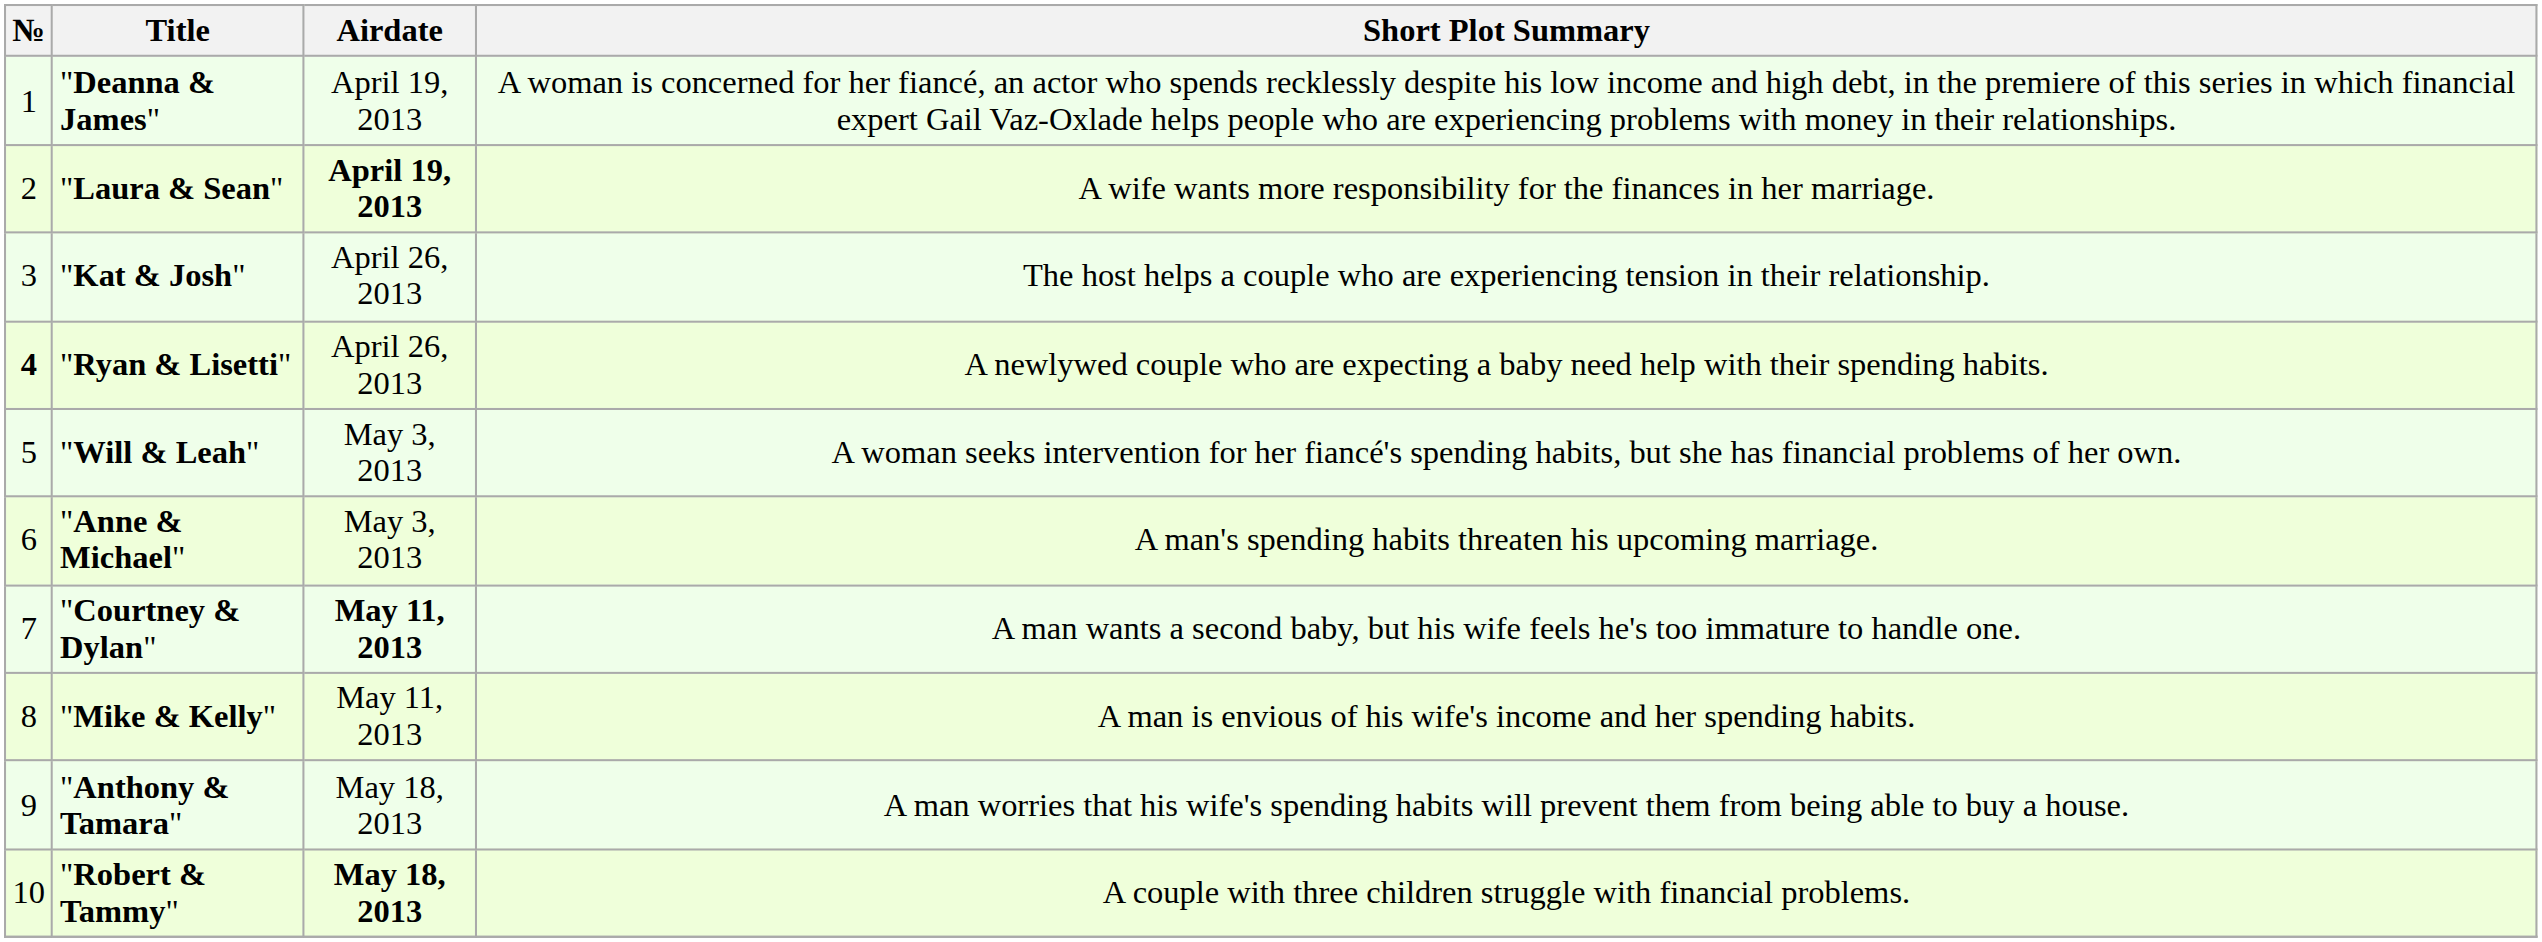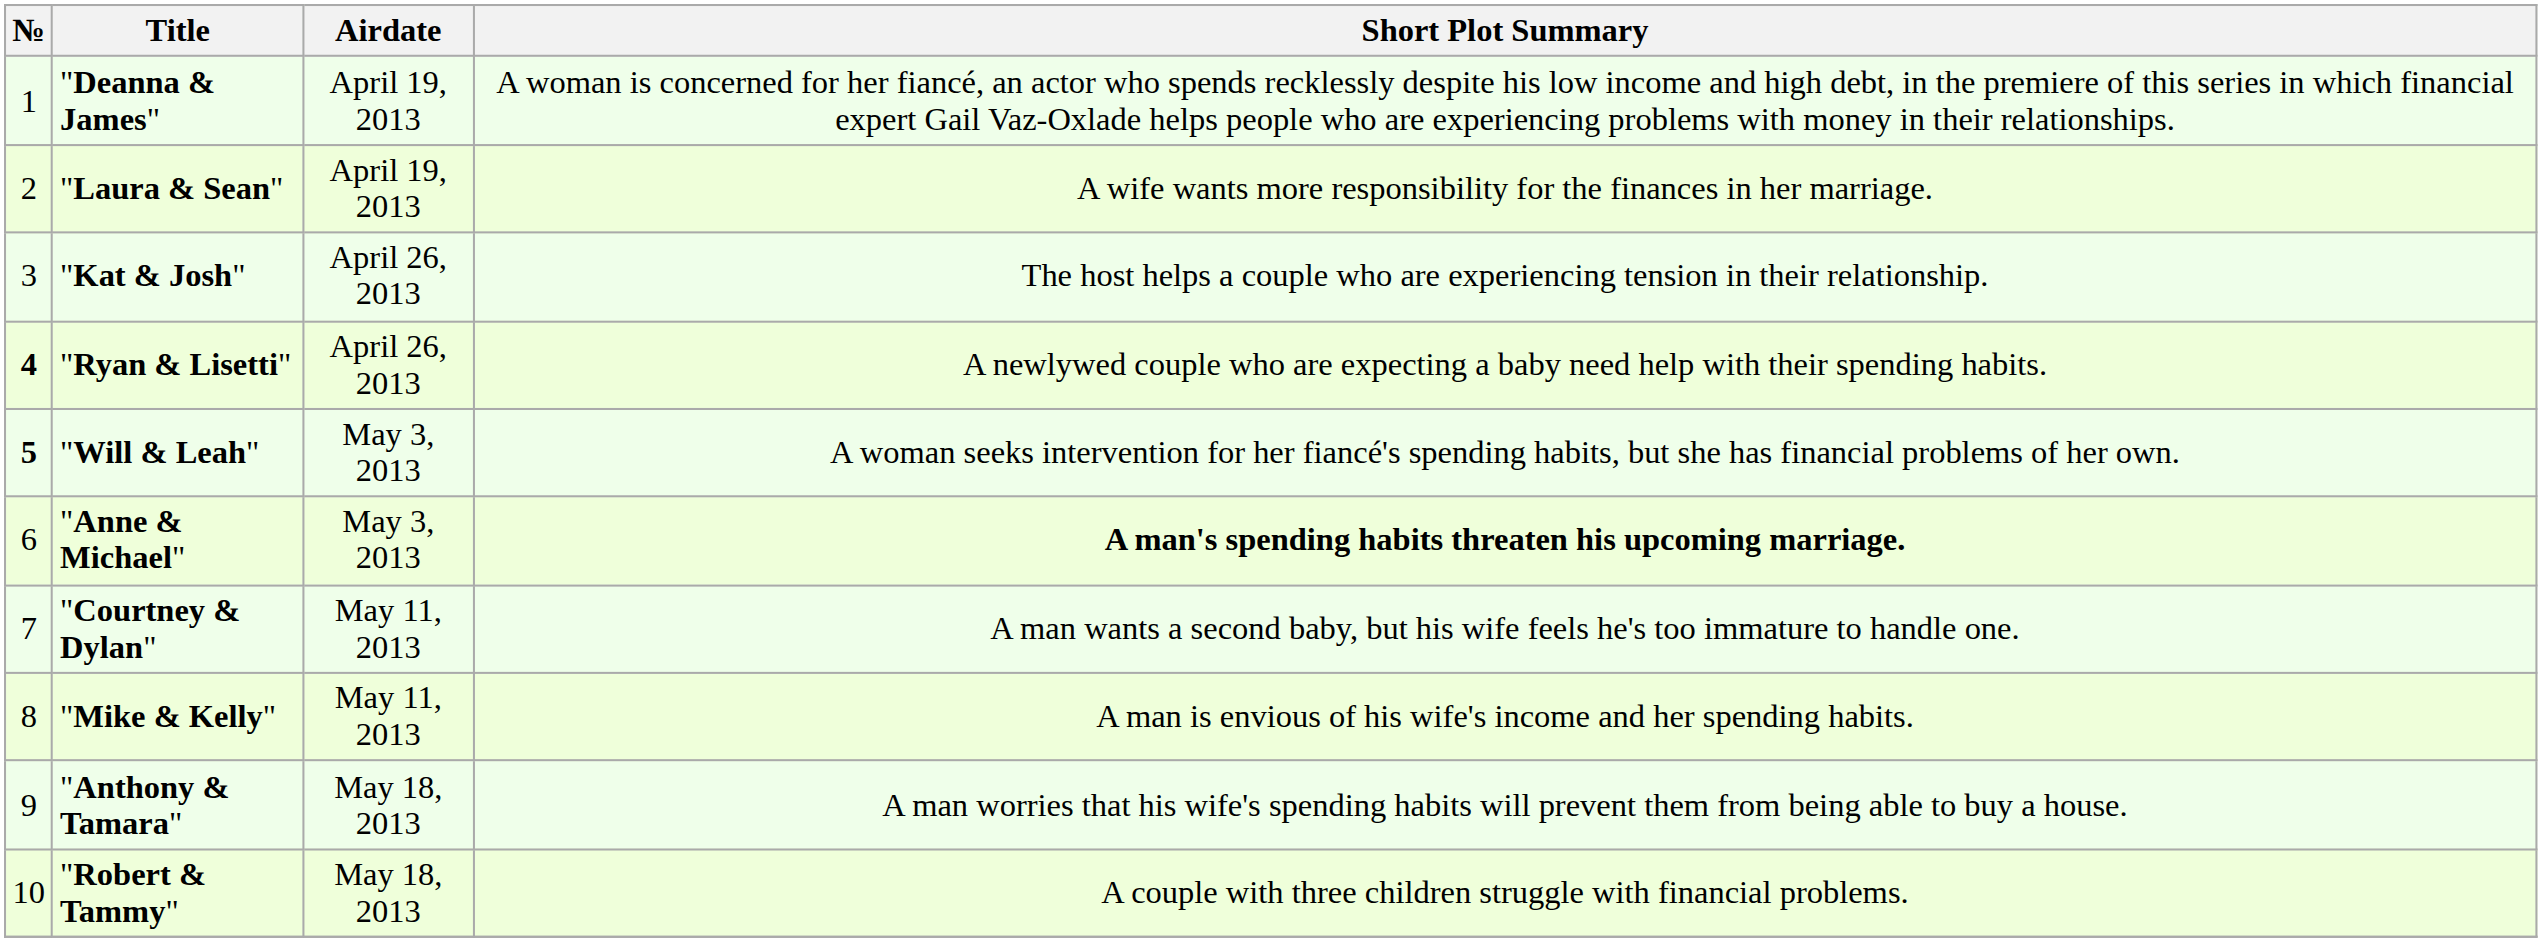(390, 188) bold -> (388, 188) normal
(29, 452) normal -> (29, 452) bold
(1507, 540) normal -> (1505, 540) bold
(390, 628) bold -> (388, 628) normal
(390, 892) bold -> (388, 892) normal
